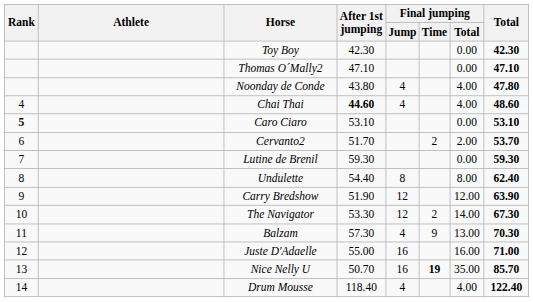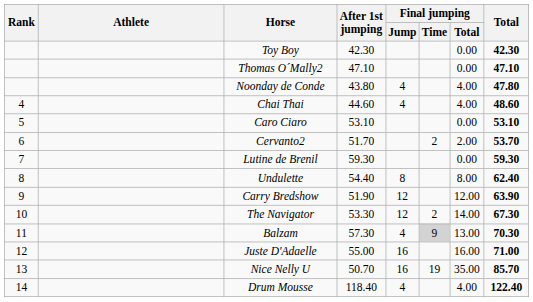(361, 104) bold -> (361, 104) normal
(21, 123) bold -> (21, 123) normal
(434, 232) no background -> (434, 232) lightgrey background
(434, 269) bold -> (434, 269) normal
